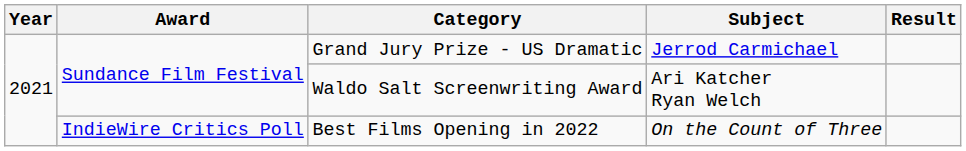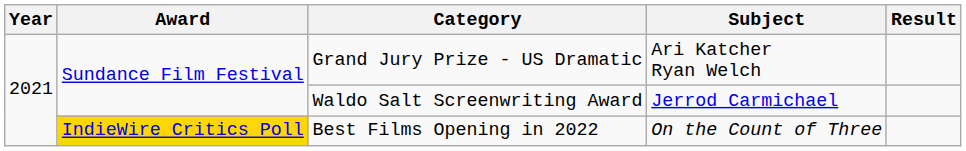(745, 50) Jerrod Carmichael -> (712, 60) Ari Katcher Ryan Welch
(712, 90) Ari Katcher Ryan Welch -> (745, 101) Jerrod Carmichael
(183, 130) no background -> (183, 130) gold background
